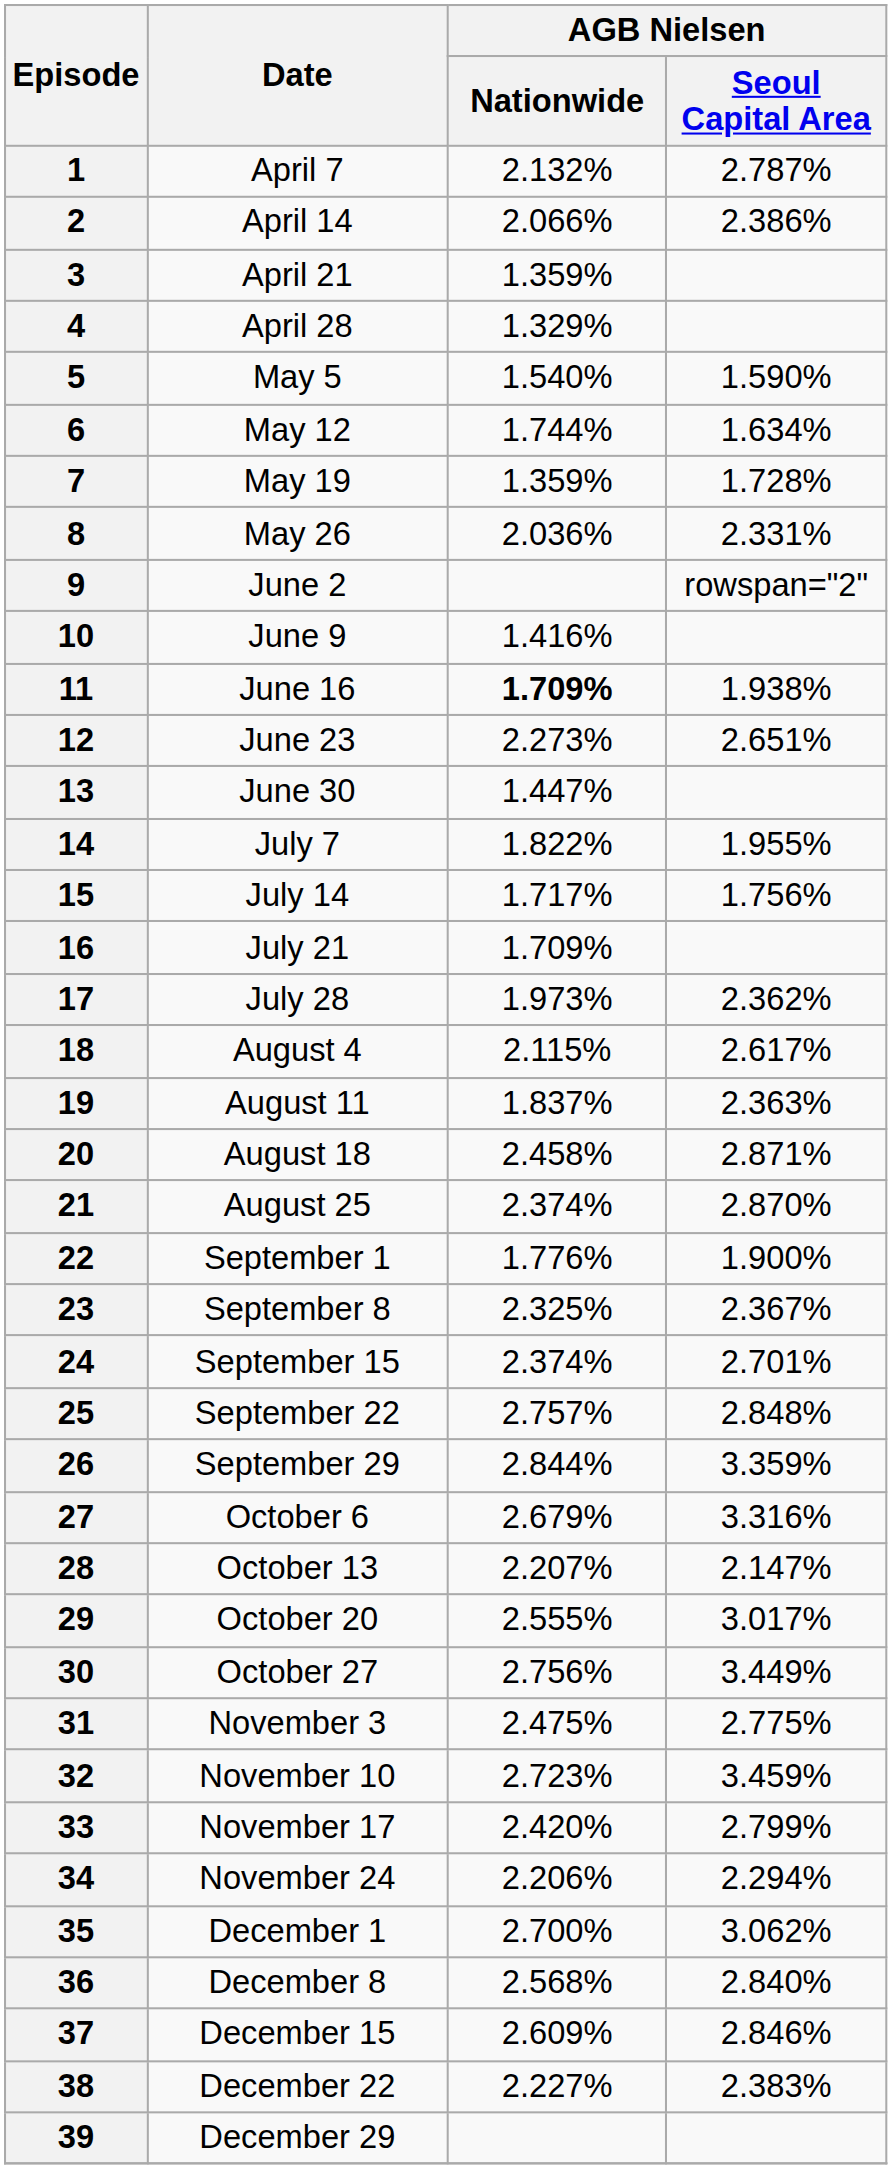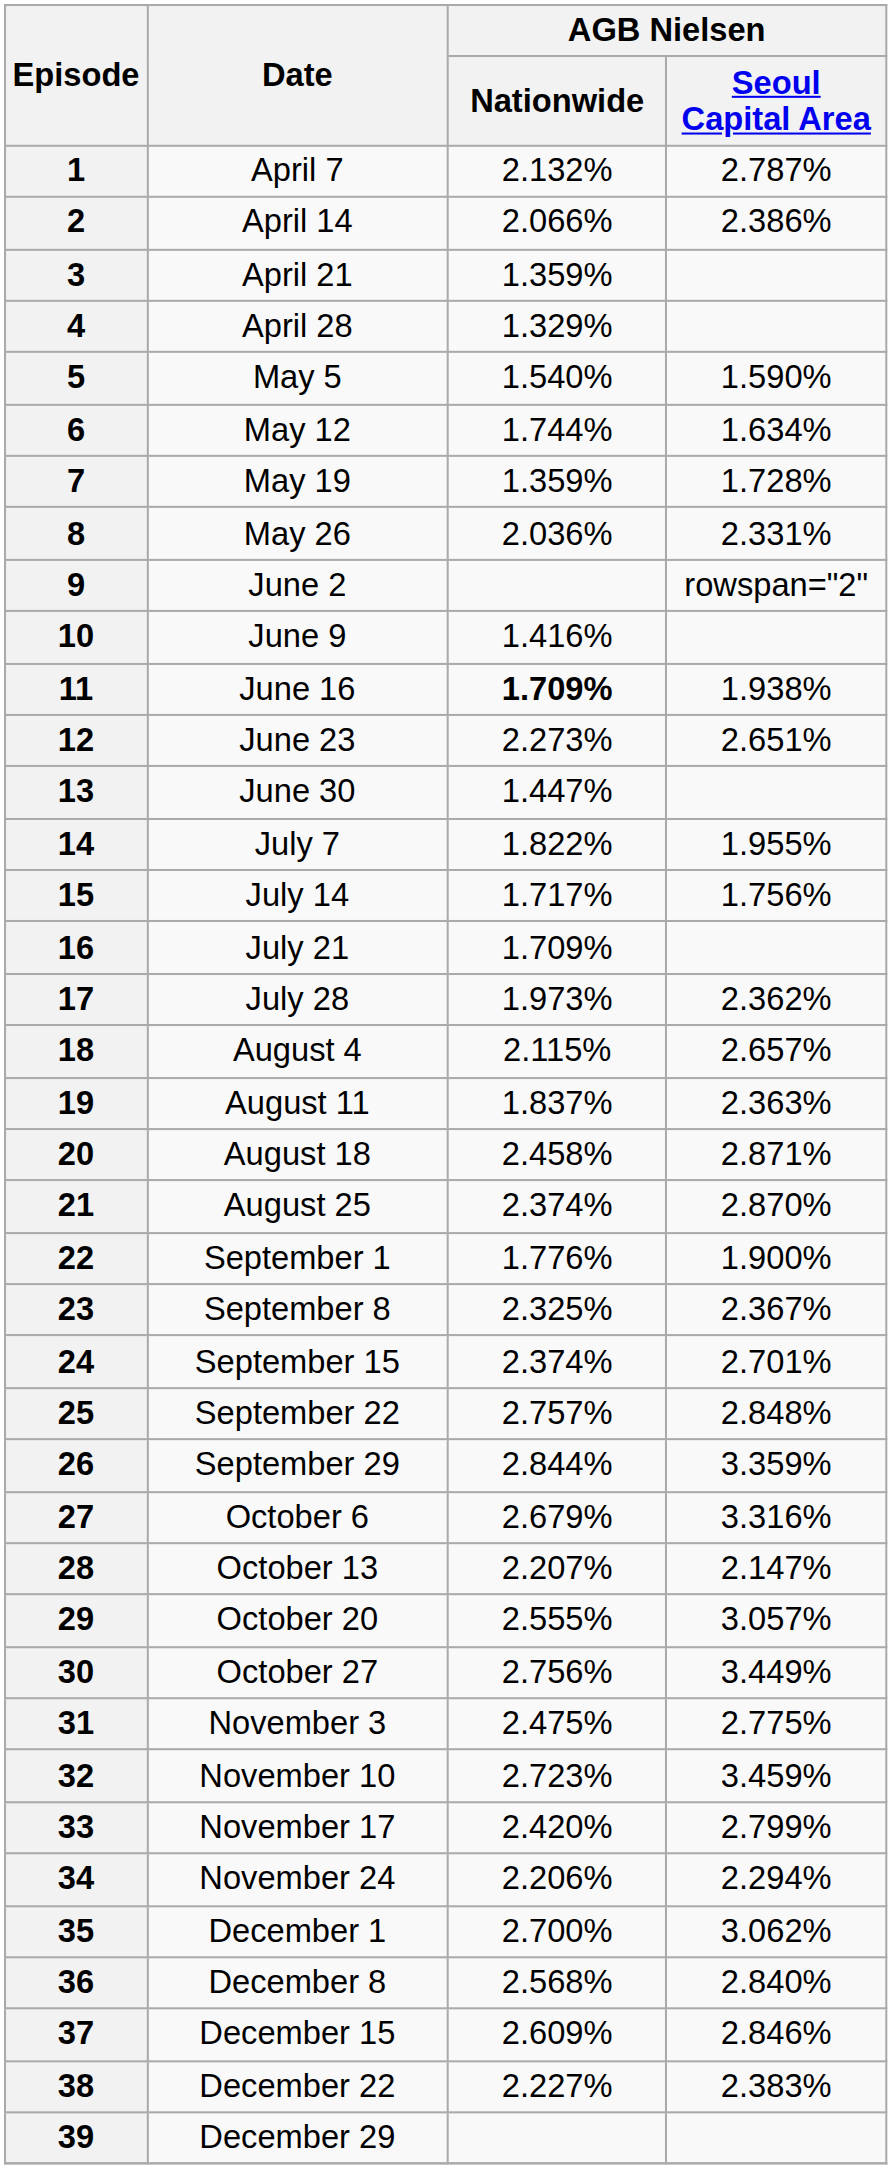(776, 1050) 2.617% -> (776, 1050) 2.657%
(776, 1620) 3.017% -> (776, 1620) 3.057%
